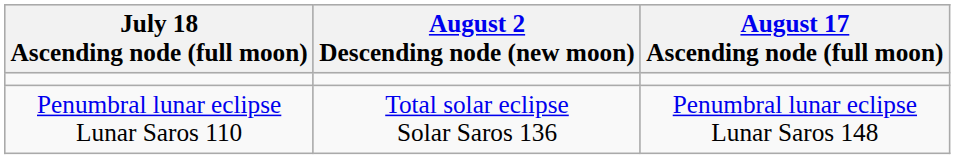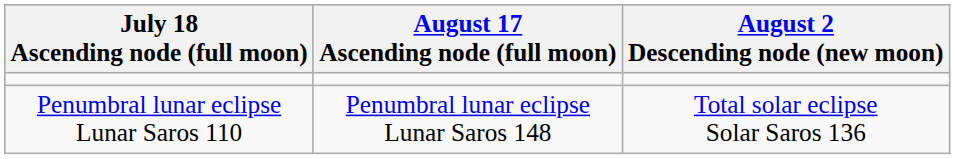columns swapped: (477, 38) <-> (795, 38)
